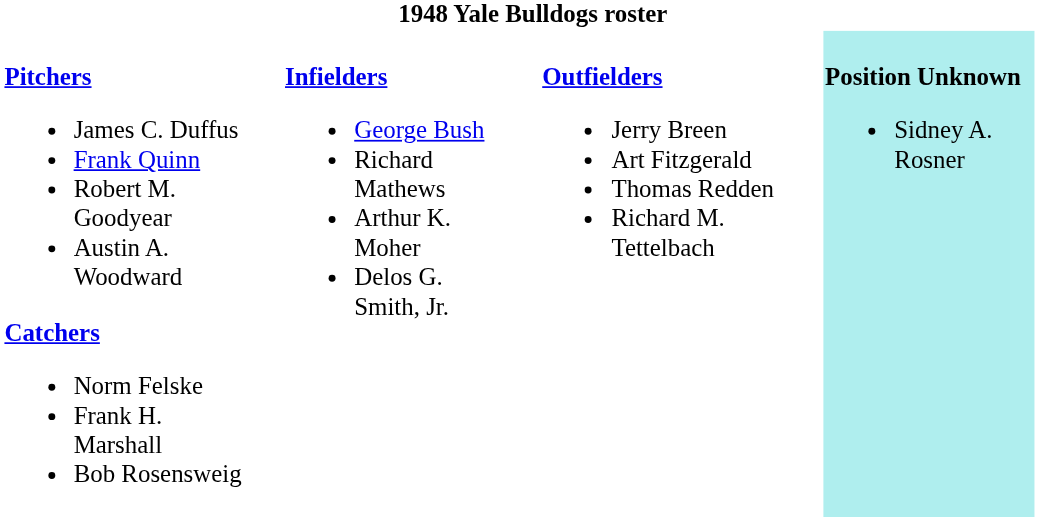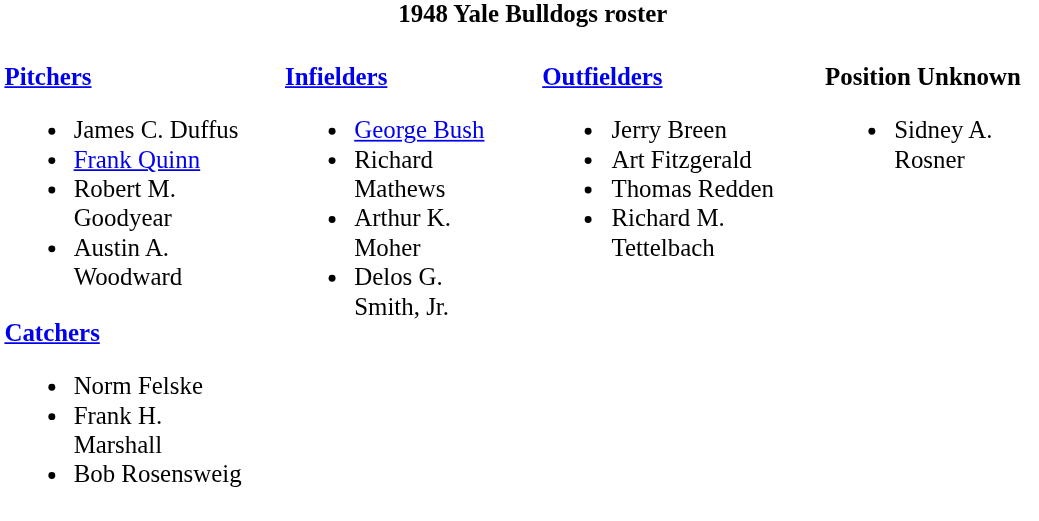(929, 119) paleturquoise background -> (929, 119) no background
